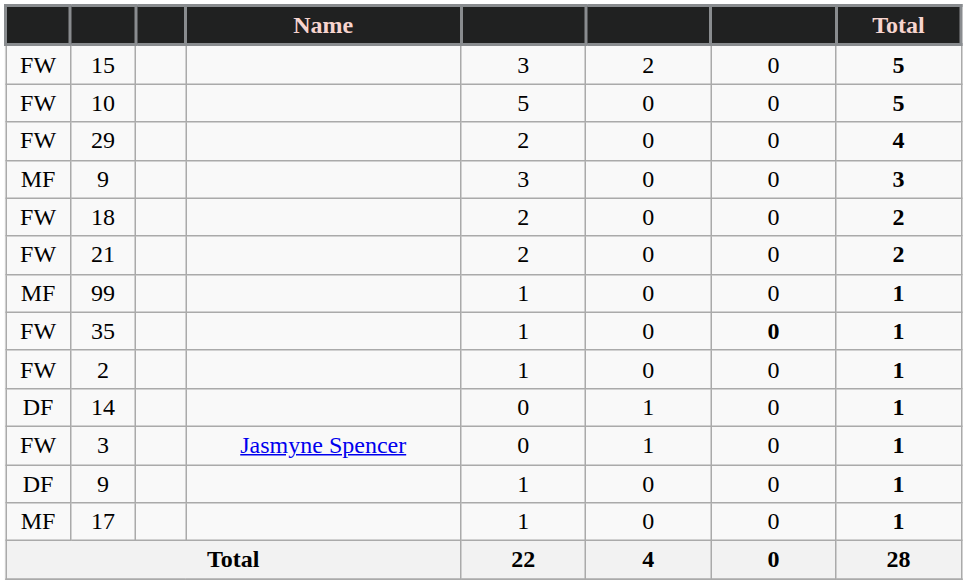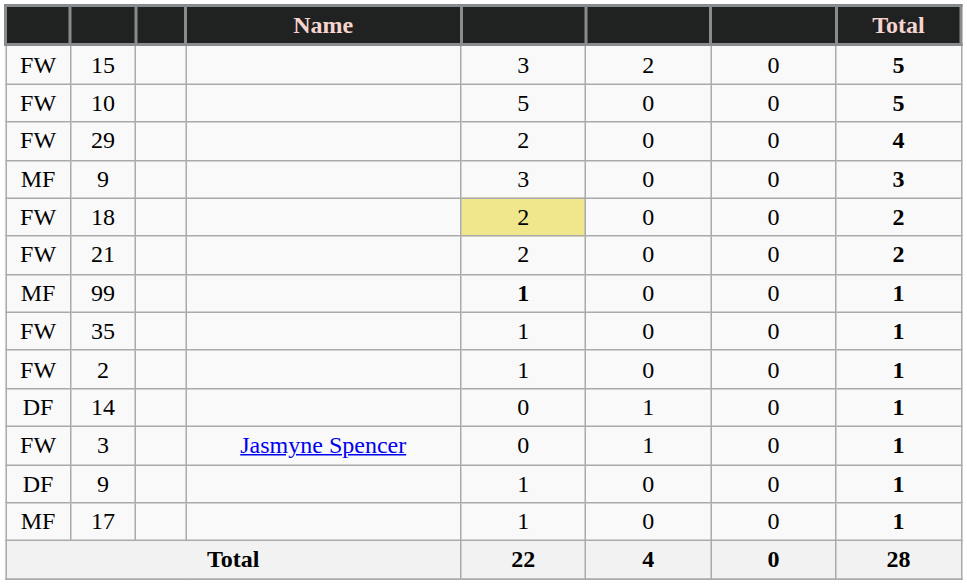(523, 216) no background -> (523, 216) khaki background
(523, 292) normal -> (523, 292) bold
(773, 331) bold -> (773, 331) normal
